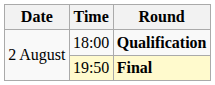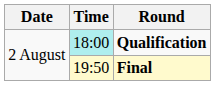(91, 42) no background -> (91, 42) paleturquoise background
